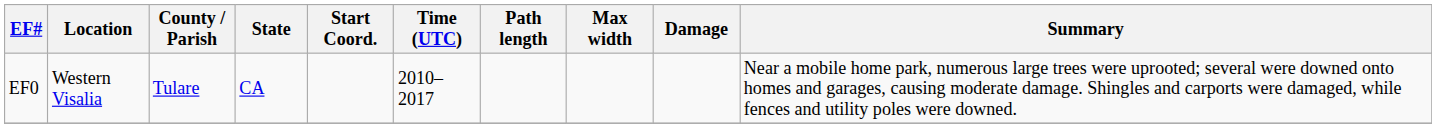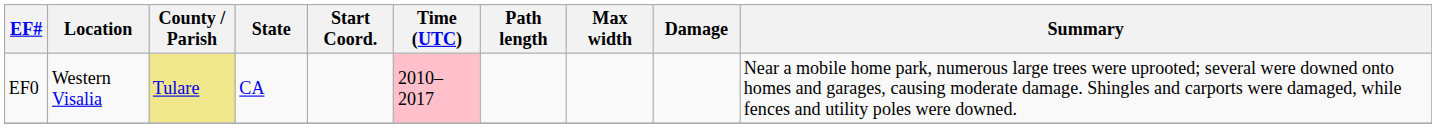(176, 88) no background -> (176, 88) khaki background
(420, 88) no background -> (420, 88) pink background
